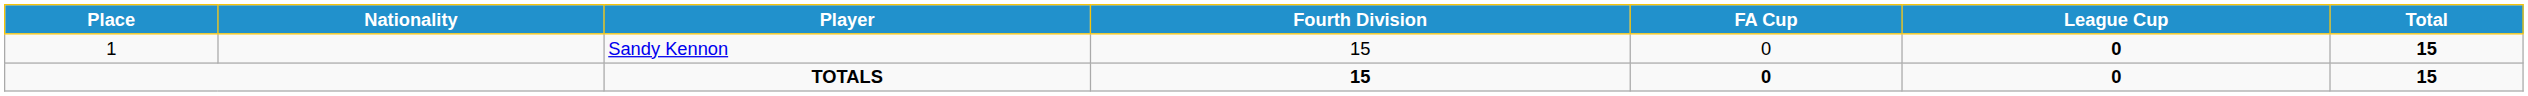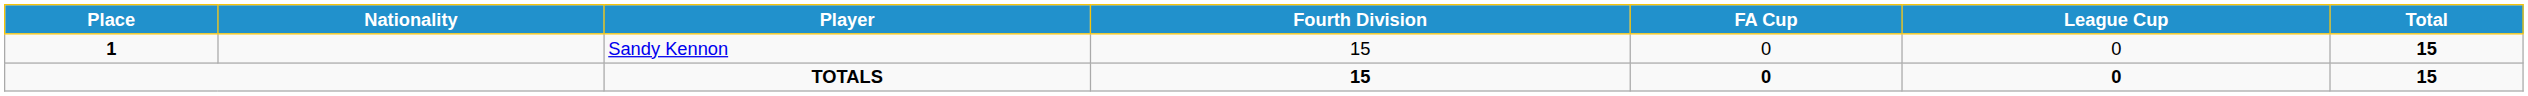(111, 48) normal -> (111, 48) bold
(2116, 48) bold -> (2116, 48) normal
